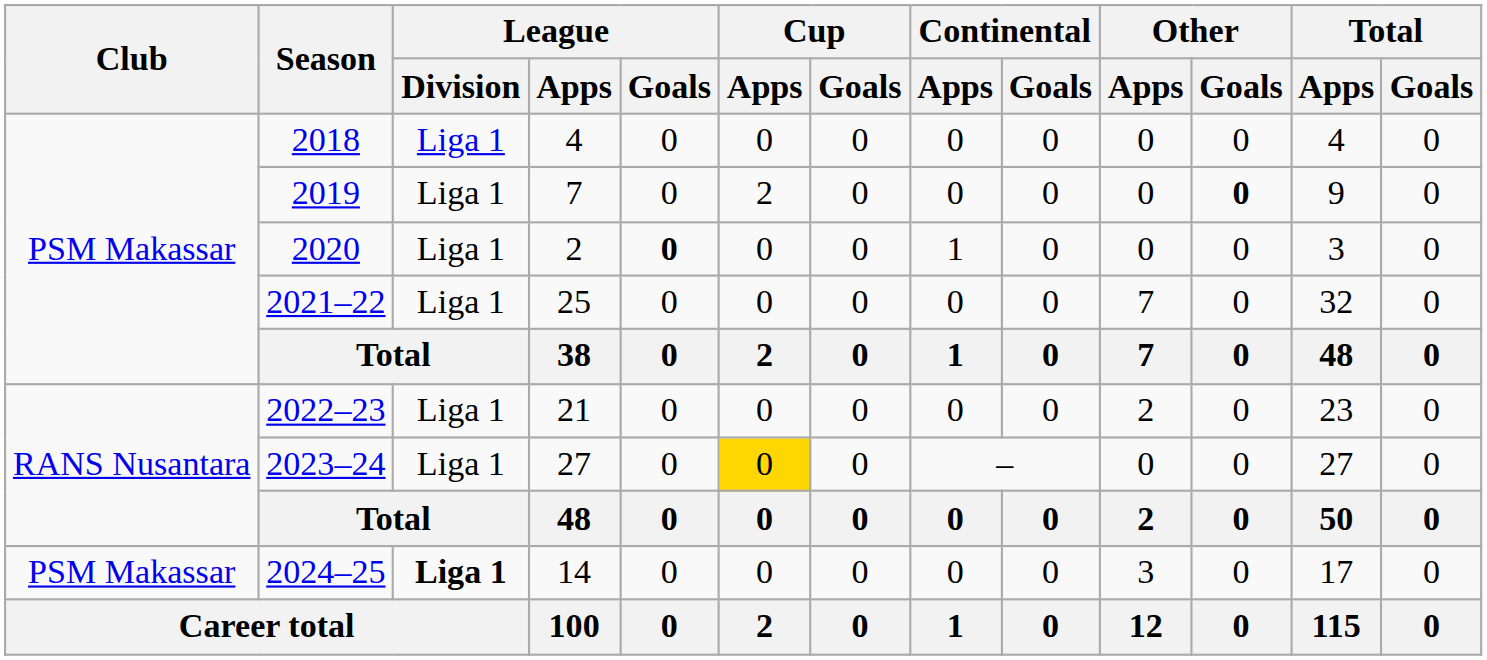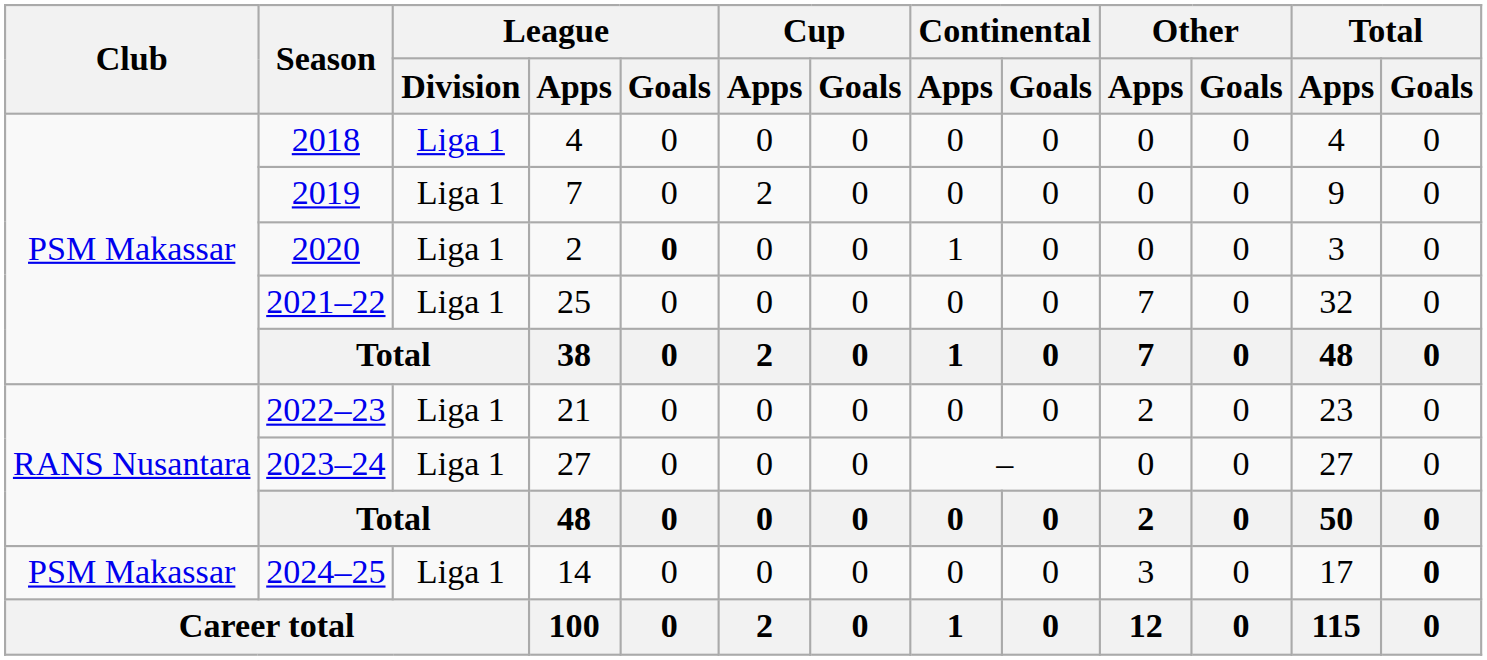(1241, 193) bold -> (1241, 193) normal
(765, 463) gold background -> (765, 463) no background
(461, 572) bold -> (461, 572) normal
(1432, 572) normal -> (1432, 572) bold
